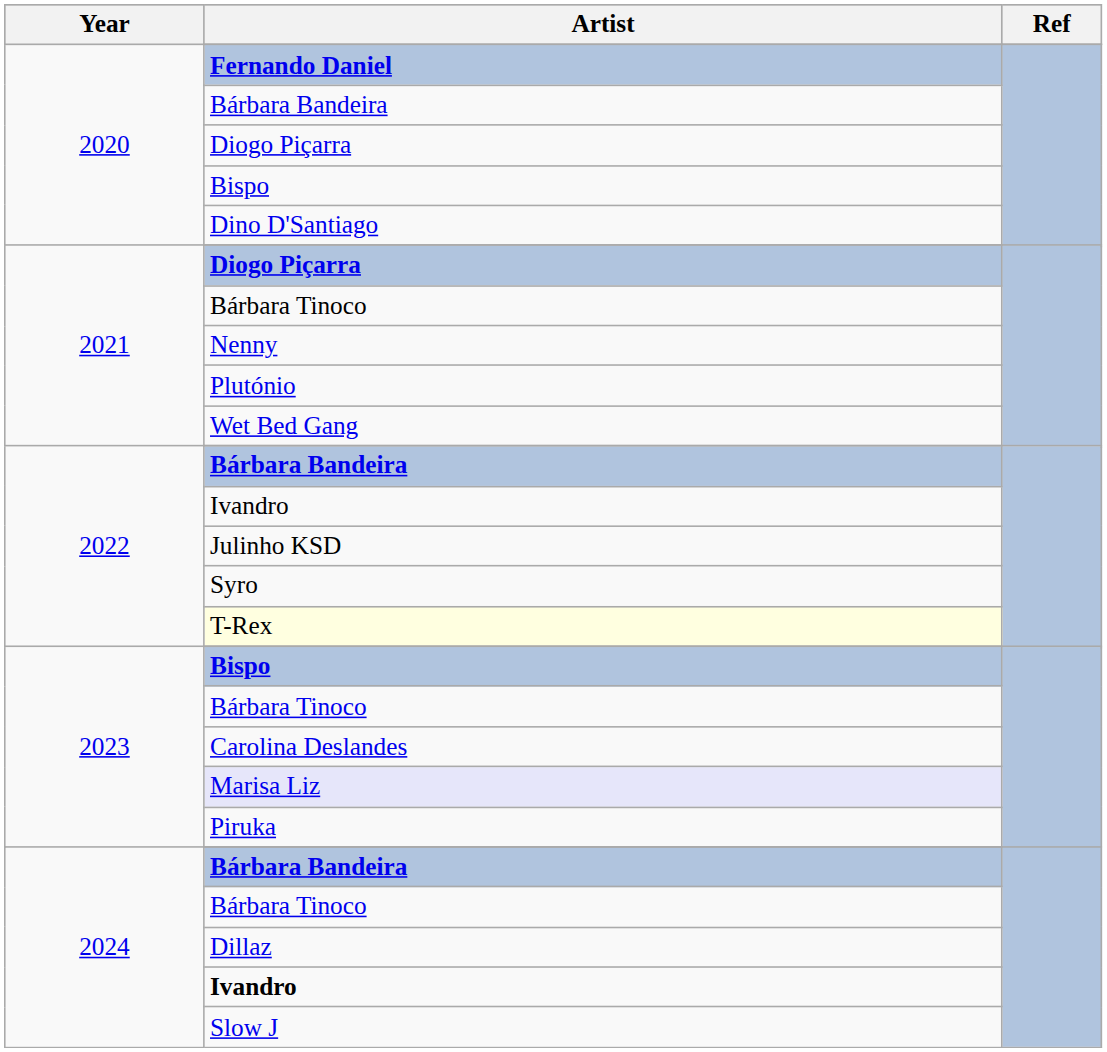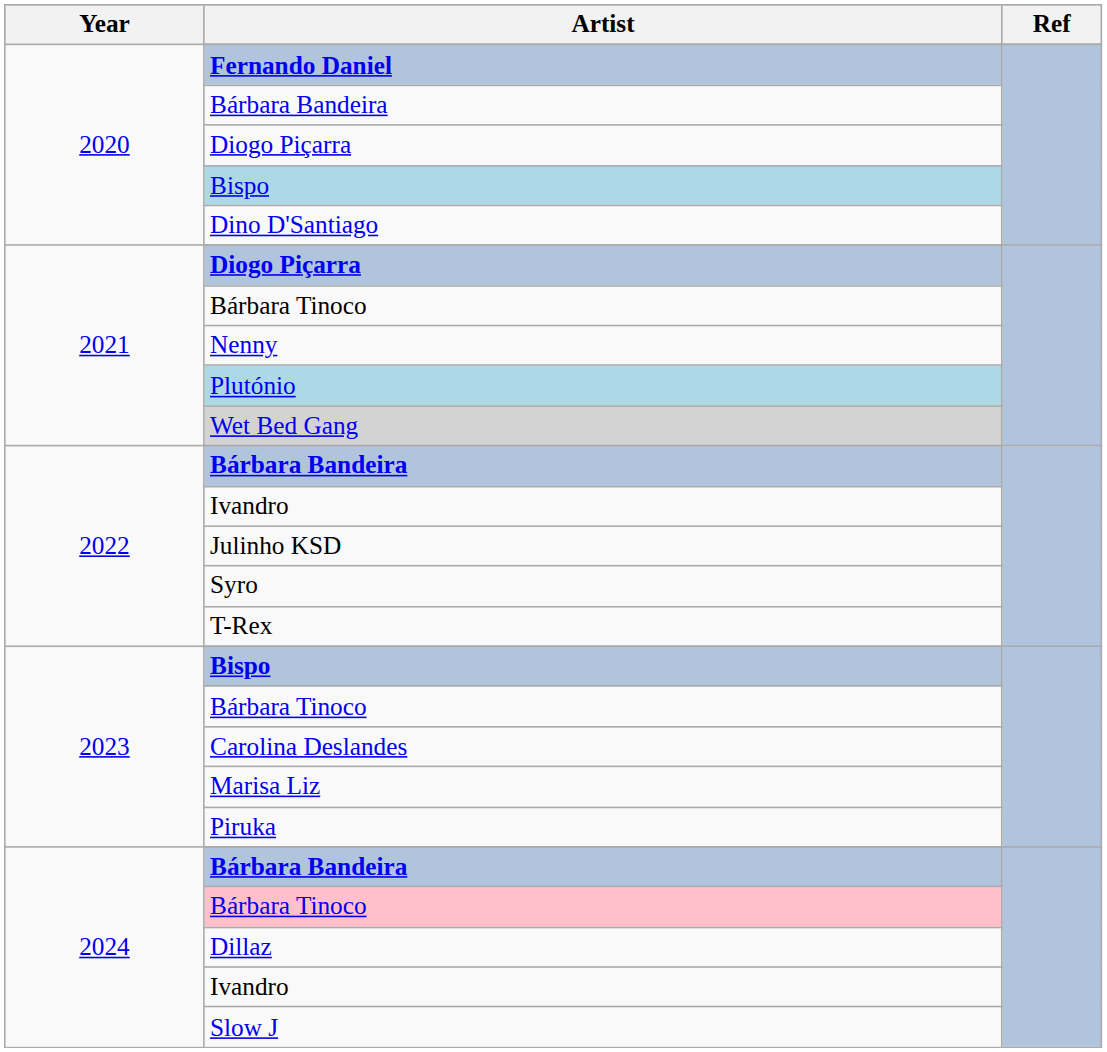(240, 184) no background -> (240, 184) lightblue background
(253, 385) no background -> (253, 385) lightblue background
(284, 425) no background -> (284, 425) lightgrey background
(241, 625) lightyellow background -> (241, 625) no background
(265, 786) lavender background -> (265, 786) no background
(288, 906) no background -> (288, 906) pink background
(253, 986) bold -> (249, 986) normal
